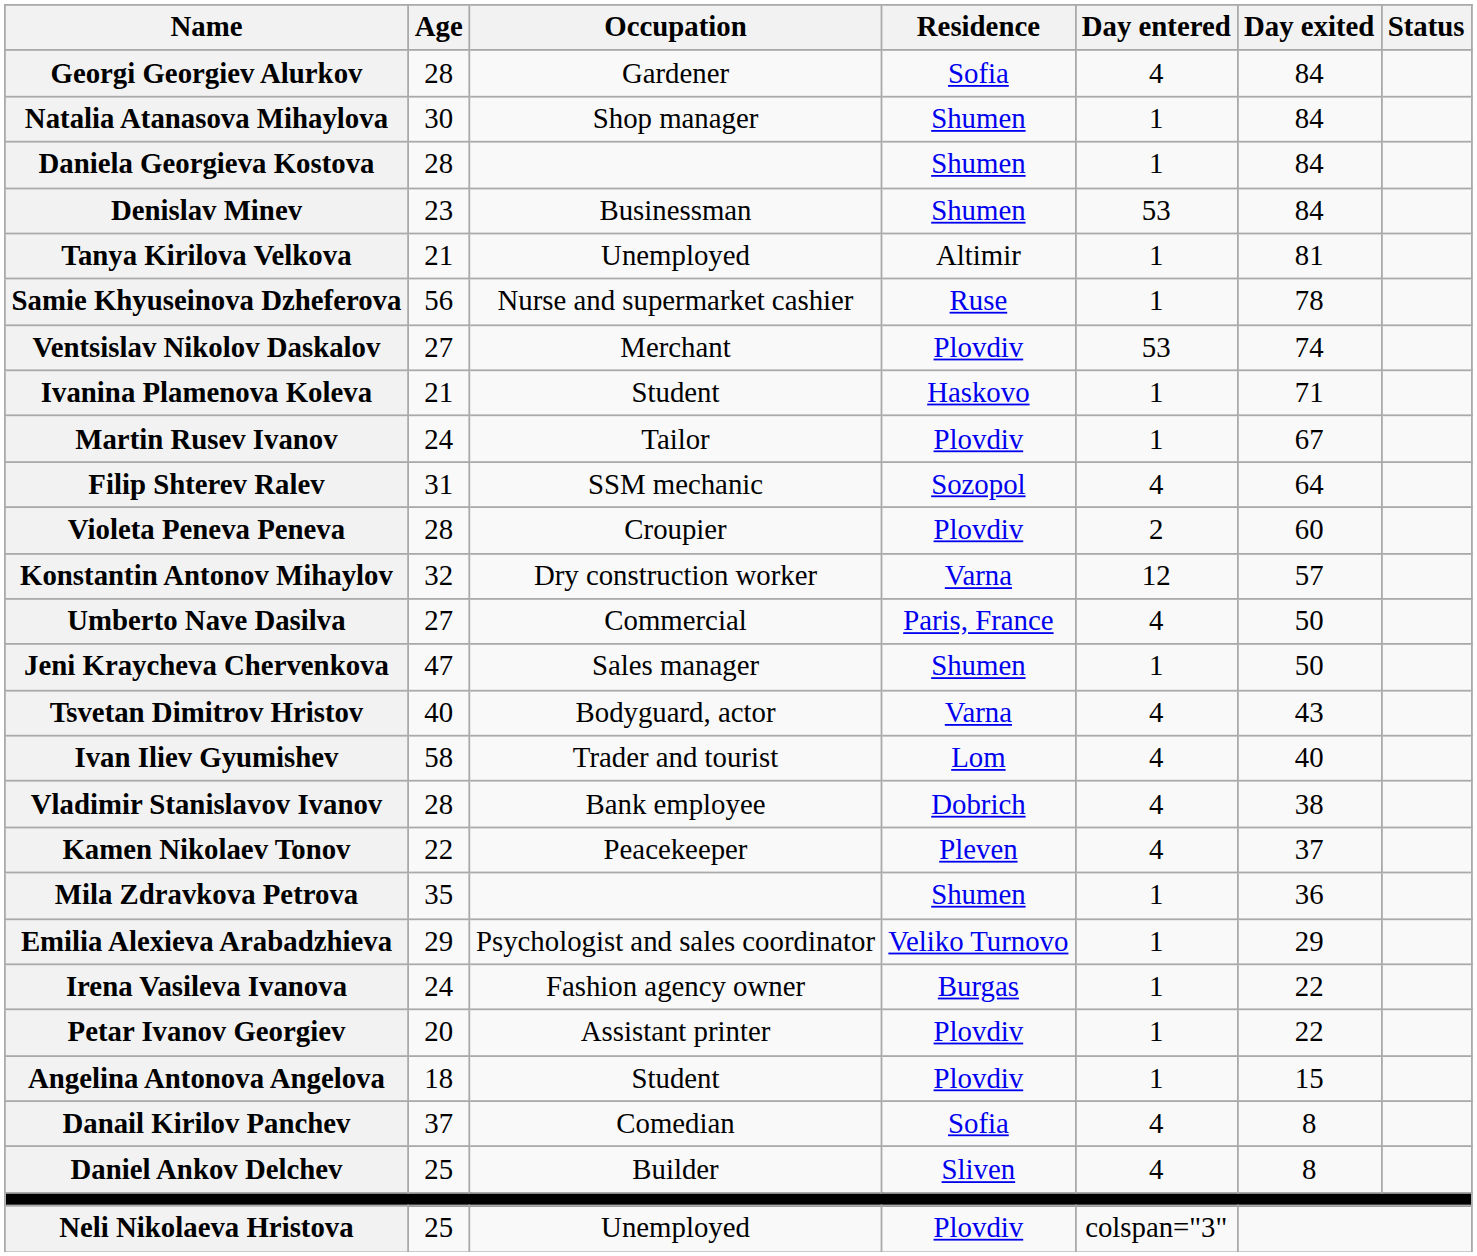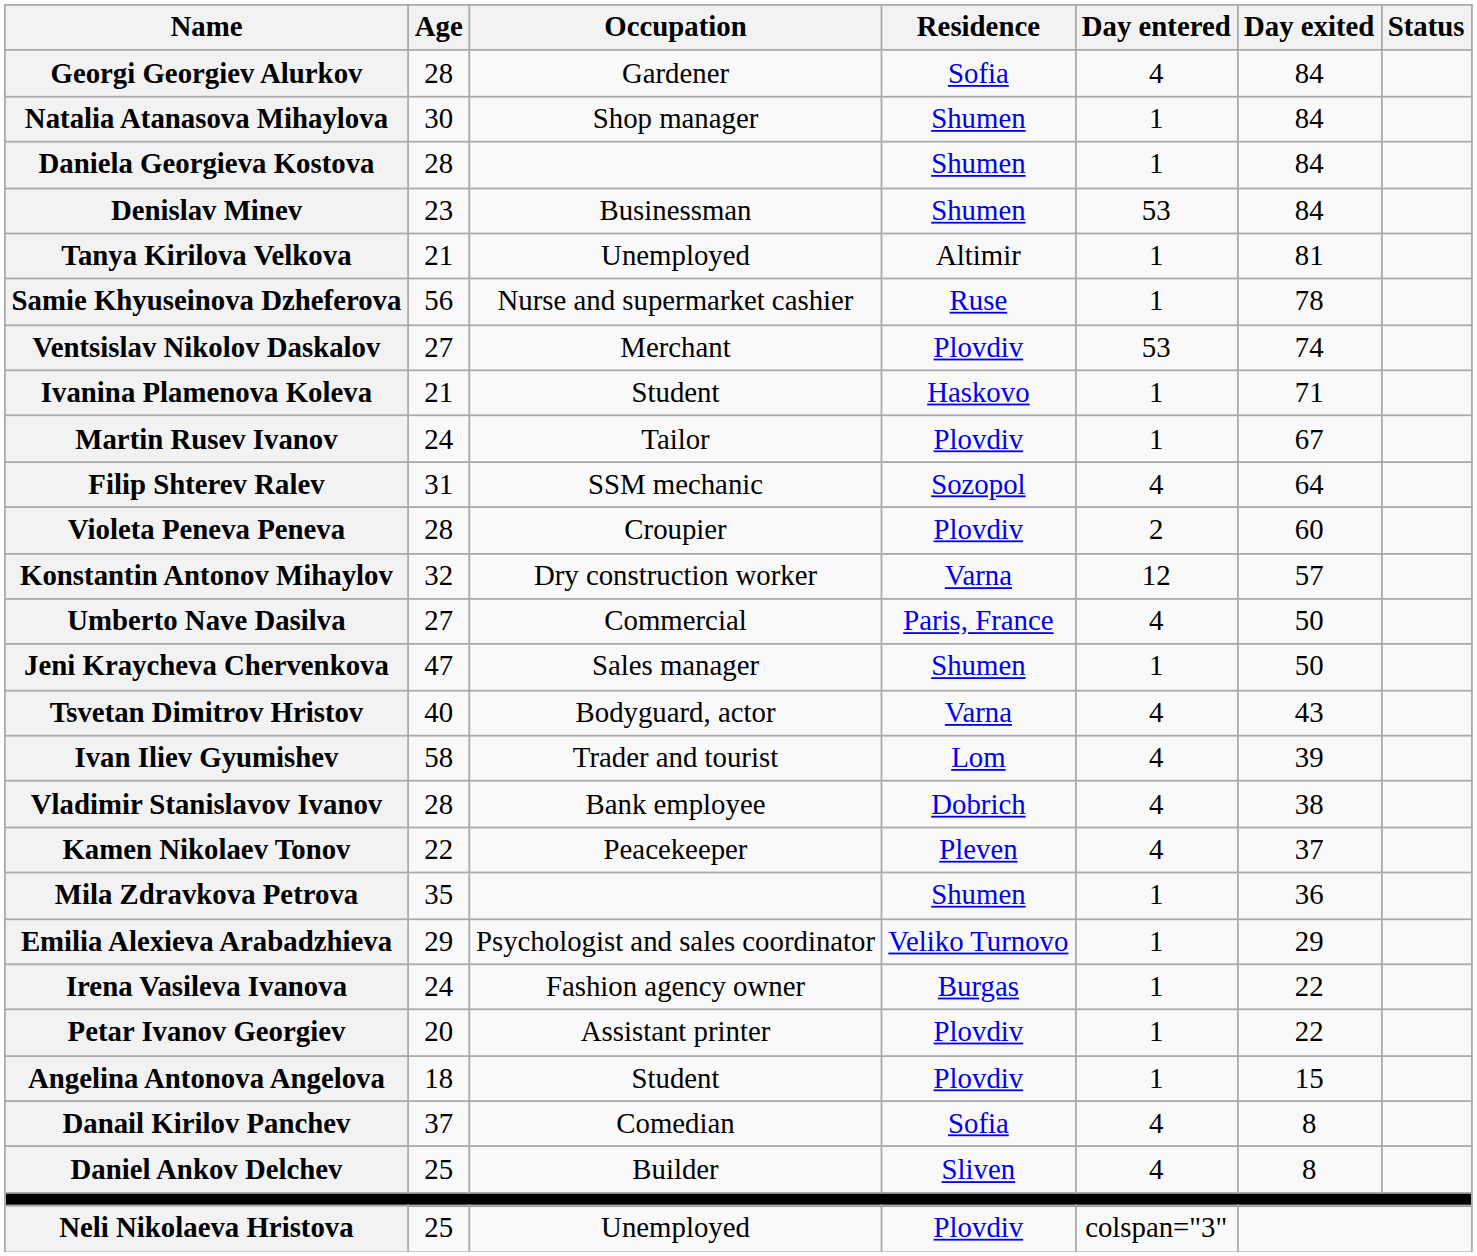(1309, 758) 40 -> (1309, 758) 39
